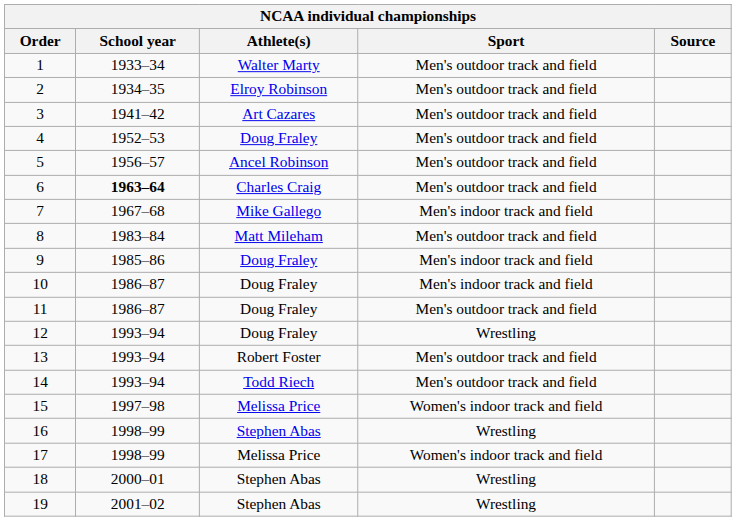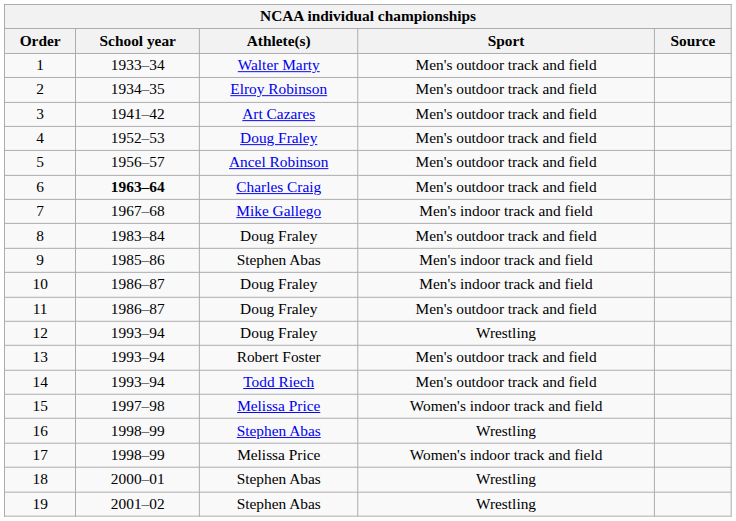(279, 235) Matt Mileham -> (279, 235) Doug Fraley
(279, 260) Doug Fraley -> (279, 260) Stephen Abas
